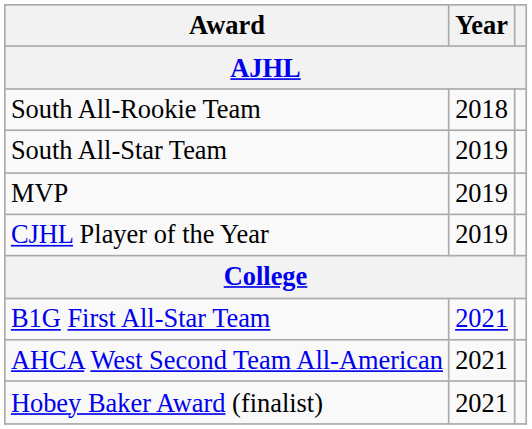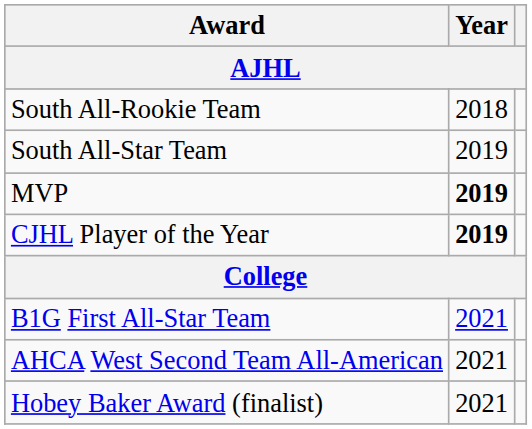(482, 192) normal -> (482, 192) bold
(482, 234) normal -> (482, 234) bold
